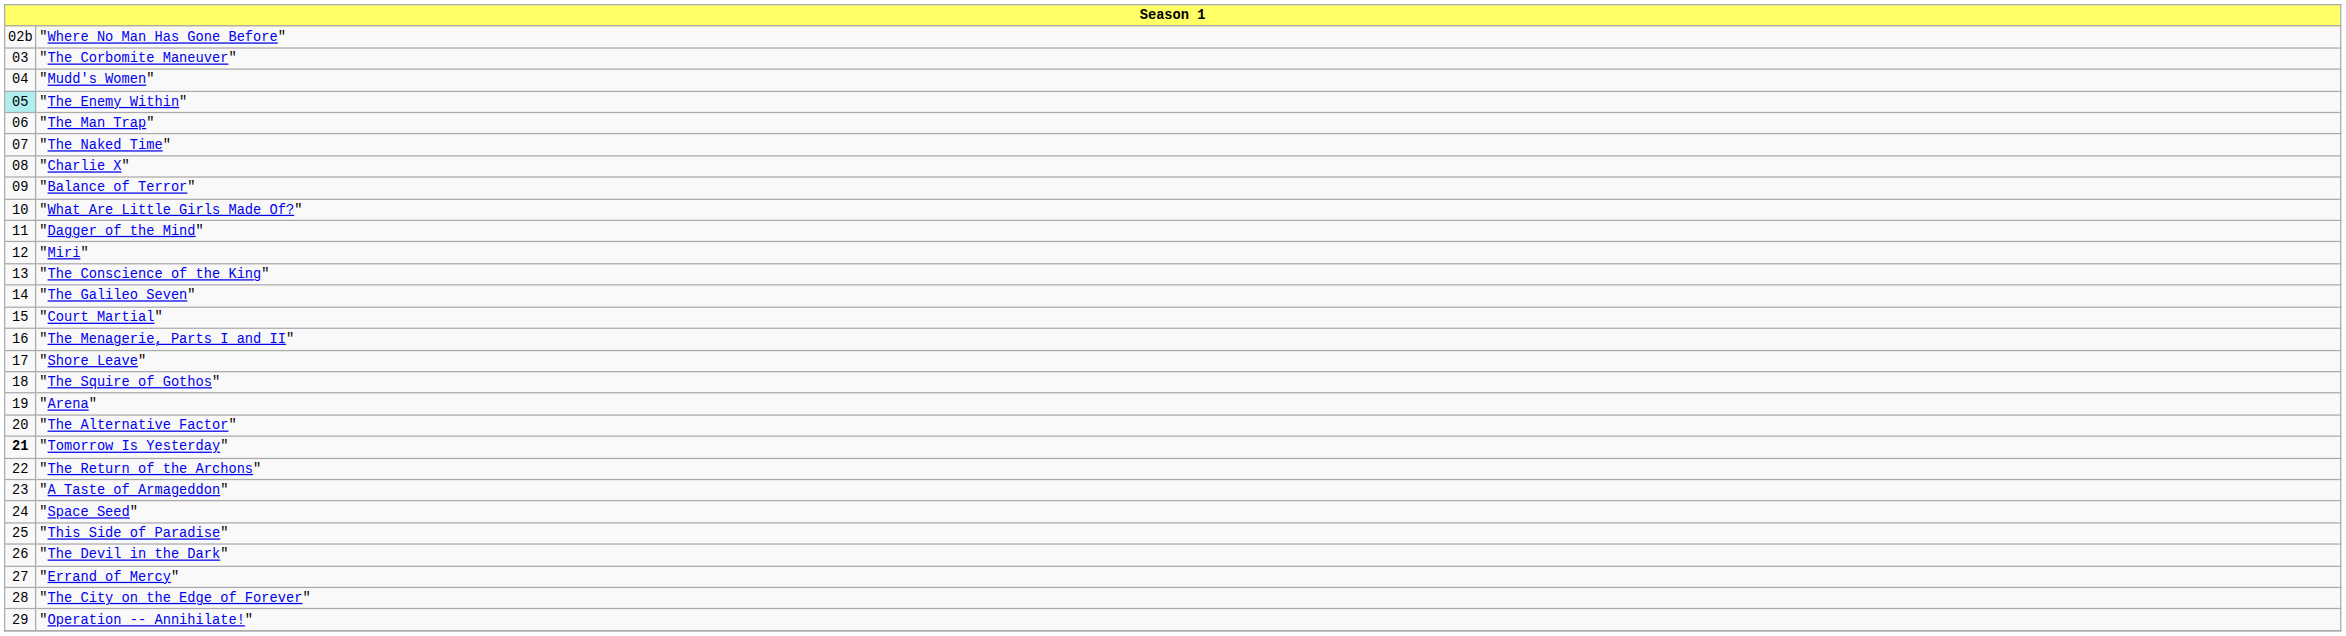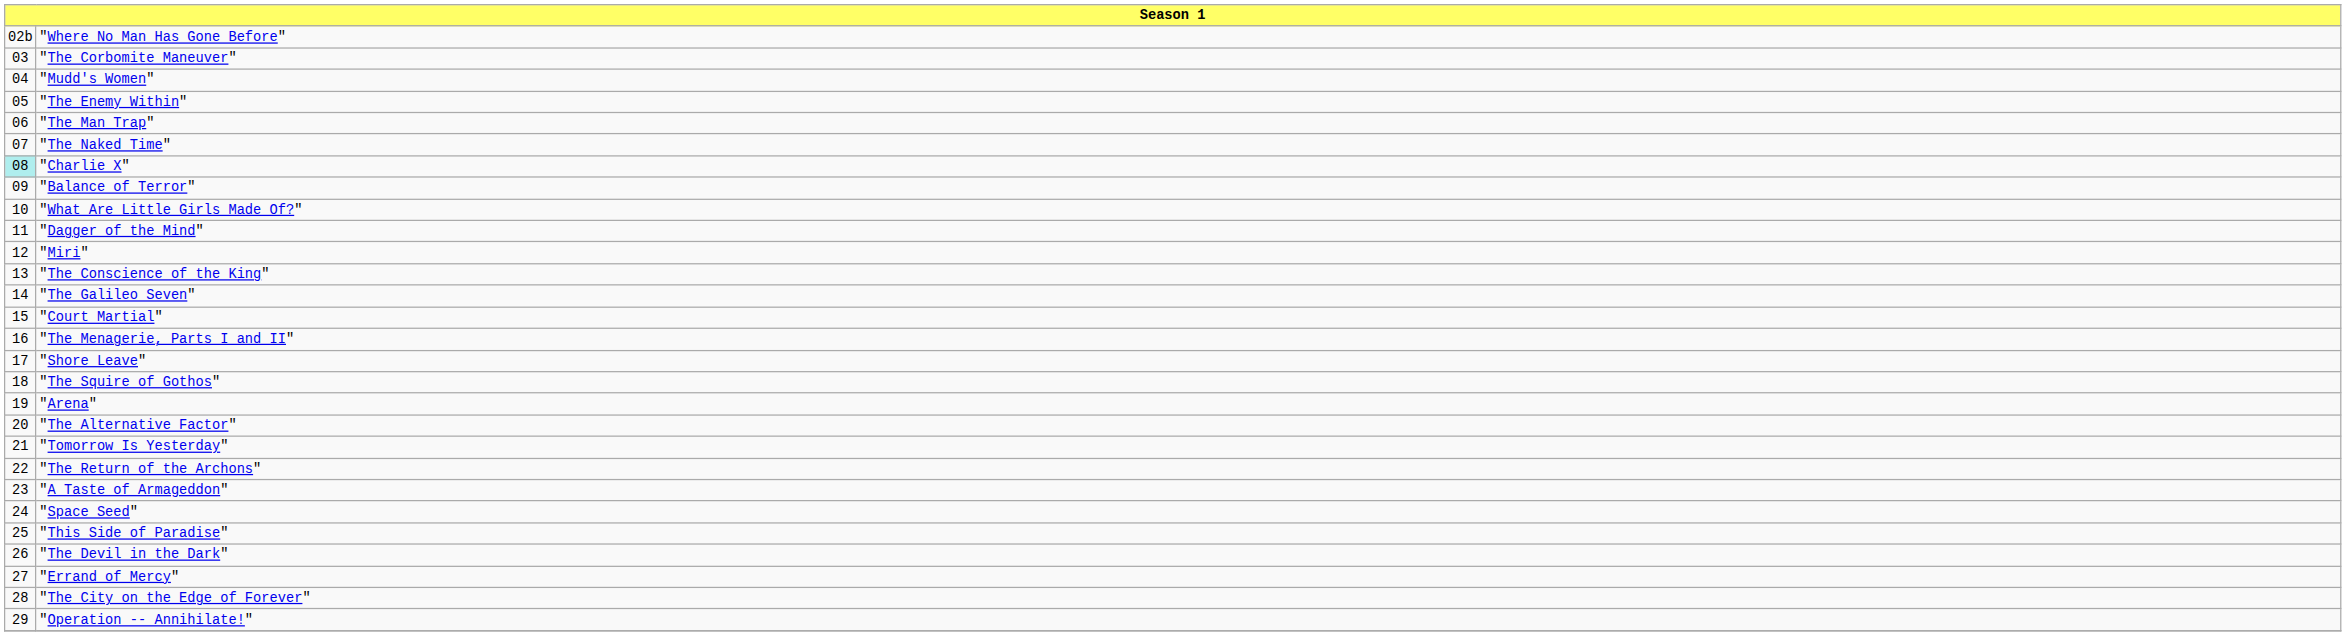(20, 102) paleturquoise background -> (20, 102) no background
(20, 167) no background -> (20, 167) paleturquoise background
(20, 447) bold -> (20, 447) normal
